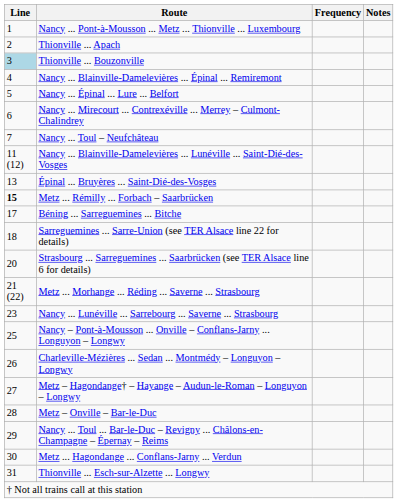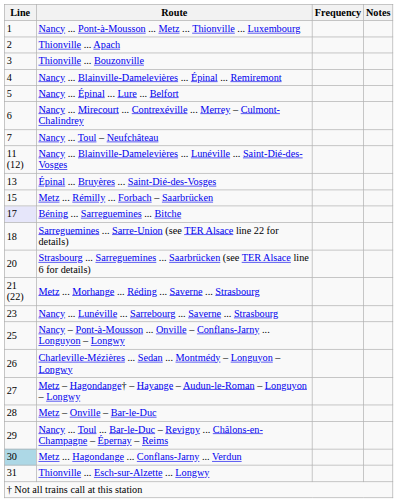(9, 61) lightblue background -> (9, 61) no background
(12, 198) bold -> (12, 198) normal
(12, 214) no background -> (12, 214) lavender background
(12, 457) no background -> (12, 457) lightblue background
